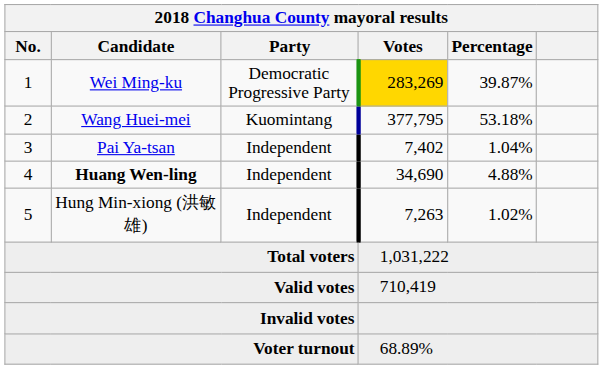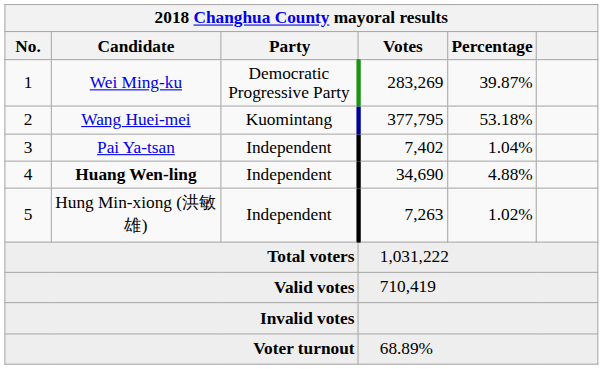(415, 82) gold background -> (415, 82) no background
